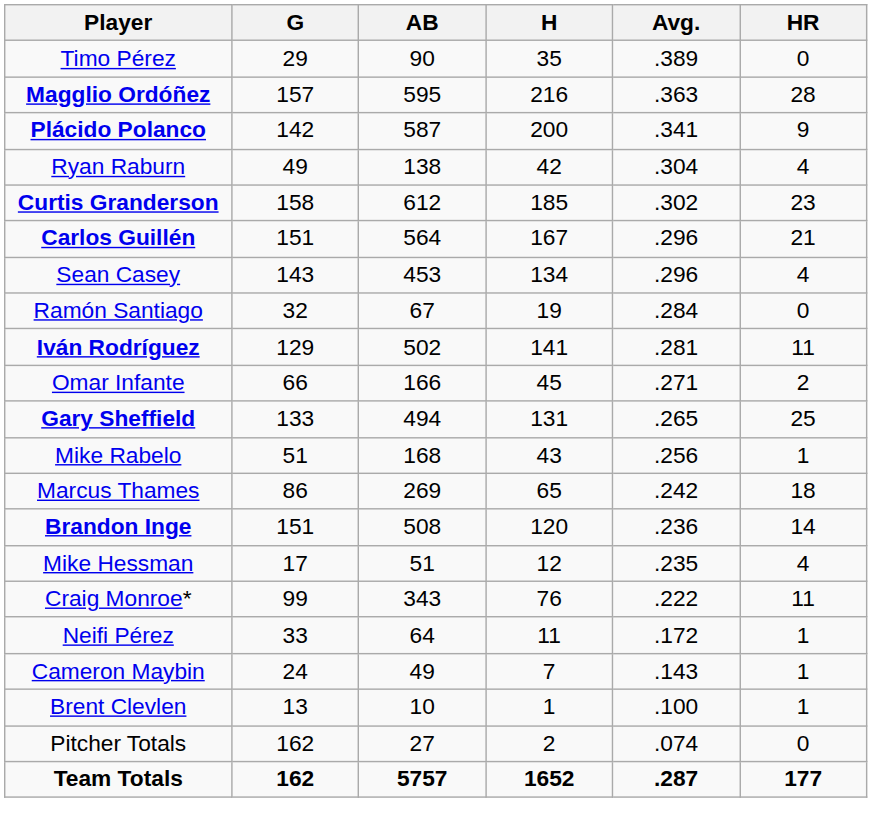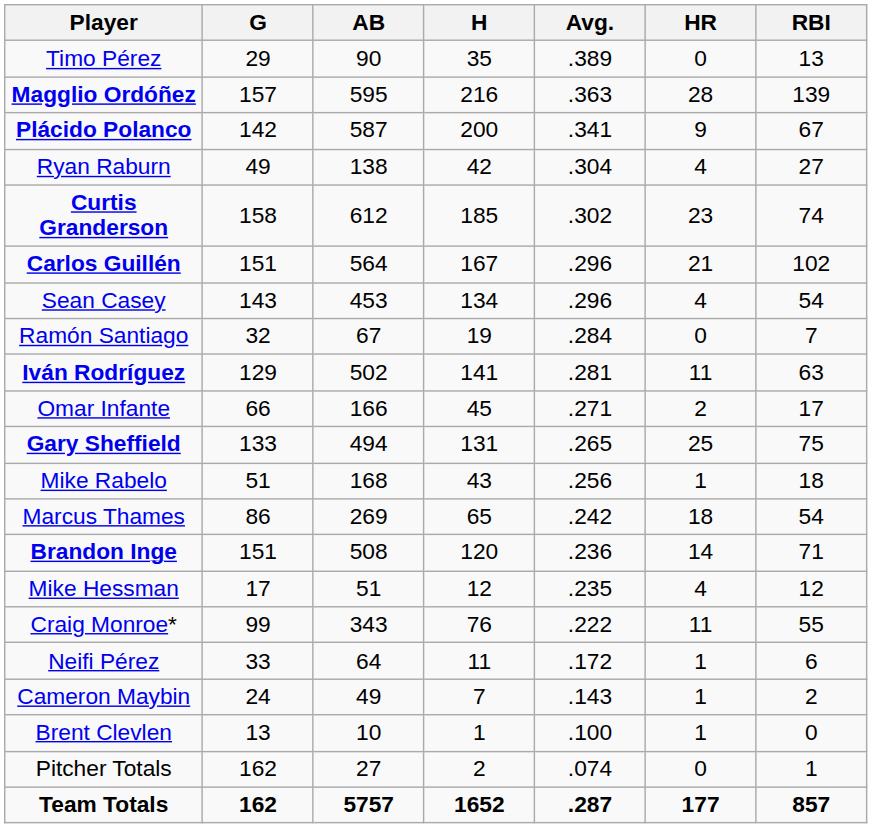+ column: (811, 22)
